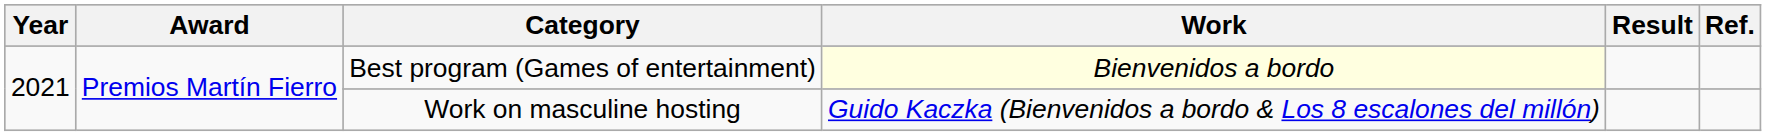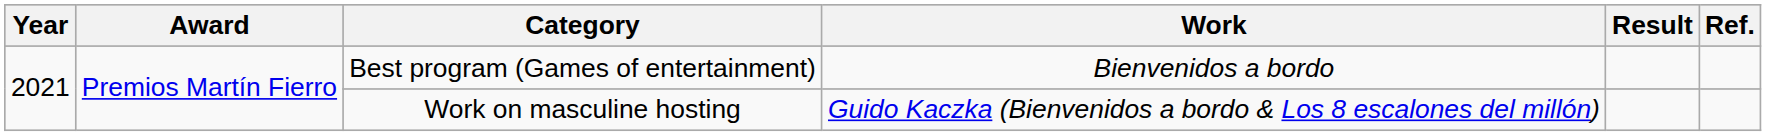(1214, 67) lightyellow background -> (1214, 67) no background
